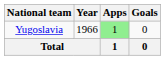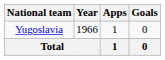(115, 30) lightgreen background -> (115, 30) no background
